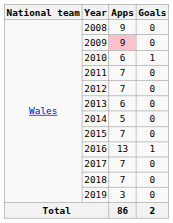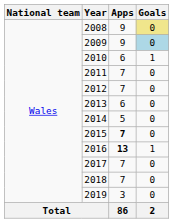(152, 27) no background -> (152, 27) khaki background
(123, 42) pink background -> (123, 42) no background
(152, 42) no background -> (152, 42) lightblue background
(123, 134) normal -> (123, 134) bold
(123, 149) normal -> (123, 149) bold
